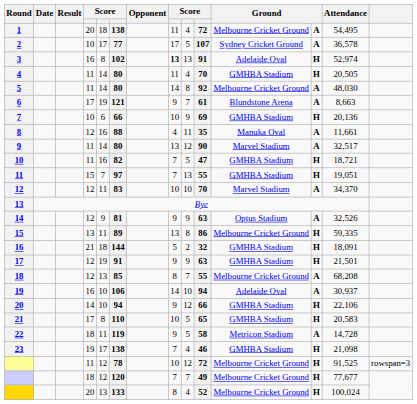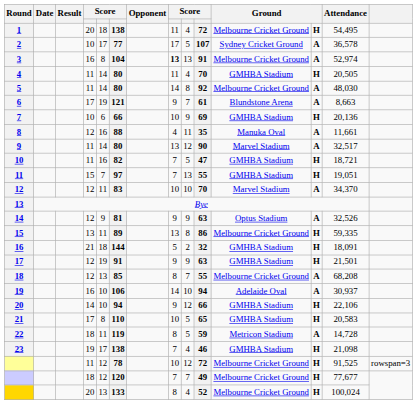(317, 30) A -> (317, 30) H
(118, 59) 102 -> (118, 59) 104
(261, 59) Adelaide Oval -> (261, 59) Melbourne Cricket Ground
(317, 59) H -> (317, 59) A
(175, 334) 9 -> (175, 334) 8
(203, 334) 58 -> (203, 334) 59
